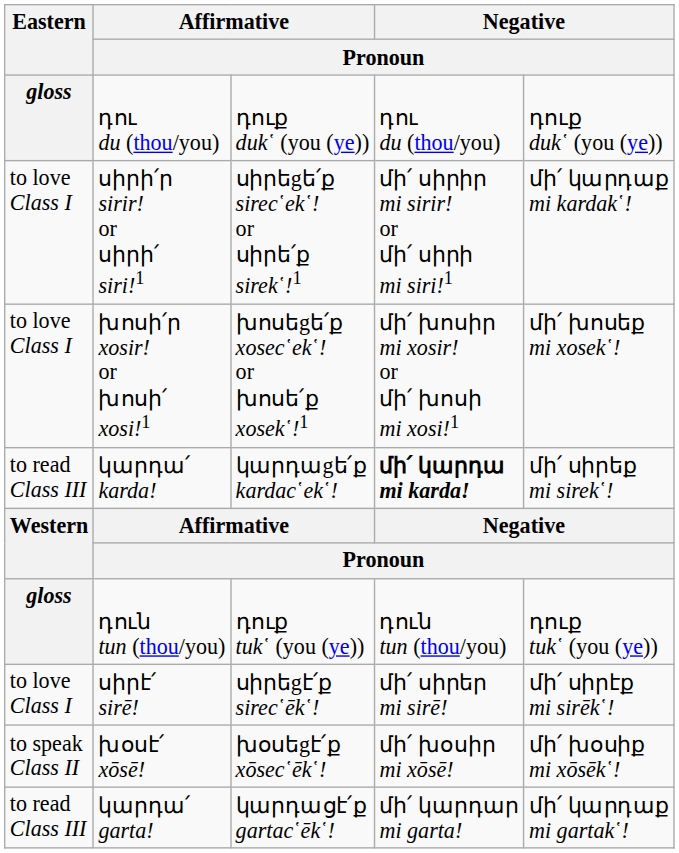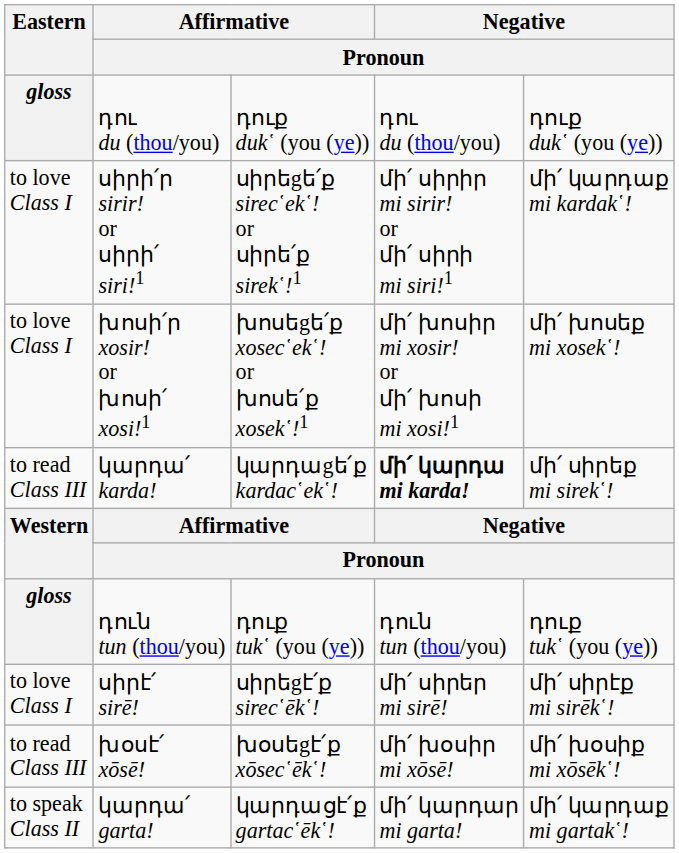(46, 755) to speak Class II -> (48, 755) to read Class III
(48, 816) to read Class III -> (46, 816) to speak Class II
